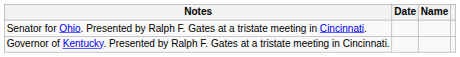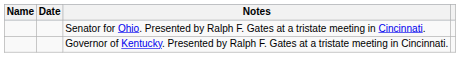columns swapped: (435, 12) <-> (198, 12)
